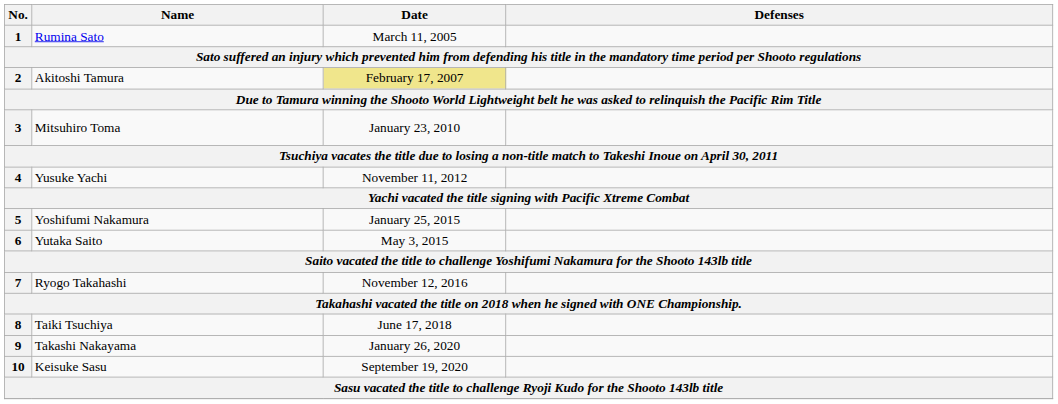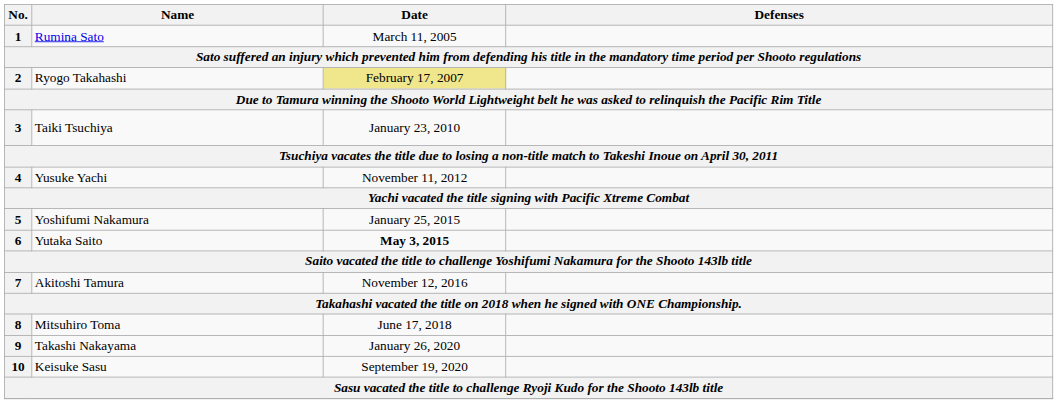(79, 78) Akitoshi Tamura -> (81, 78) Ryogo Takahashi
(78, 127) Mitsuhiro Toma -> (74, 127) Taiki Tsuchiya
(415, 240) normal -> (415, 240) bold
(81, 282) Ryogo Takahashi -> (79, 282) Akitoshi Tamura
(74, 324) Taiki Tsuchiya -> (78, 324) Mitsuhiro Toma
